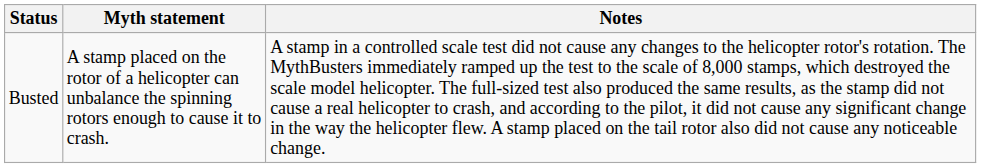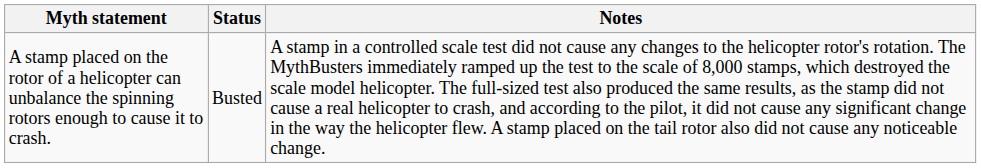columns swapped: (164, 18) <-> (34, 18)
